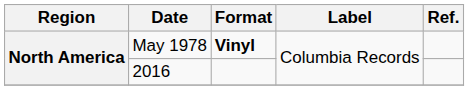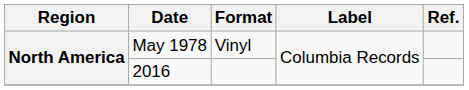(235, 44) bold -> (233, 44) normal
